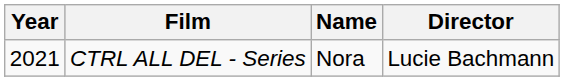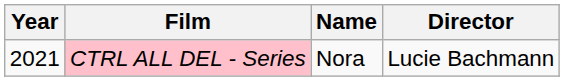(188, 57) no background -> (188, 57) pink background
